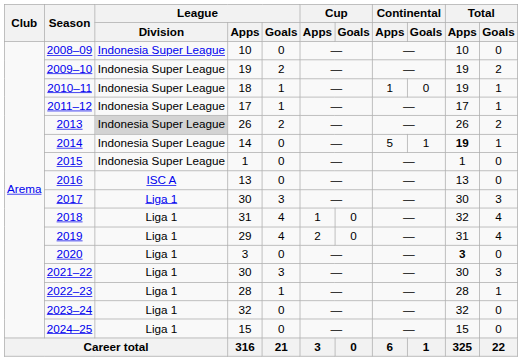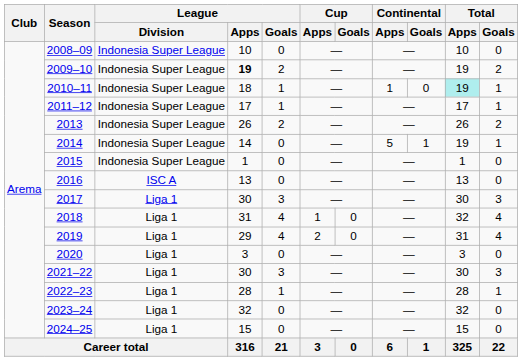(245, 69) normal -> (245, 69) bold
(462, 87) no background -> (462, 87) paleturquoise background
(161, 124) lightgrey background -> (161, 124) no background
(462, 143) bold -> (462, 143) normal
(462, 254) bold -> (462, 254) normal
